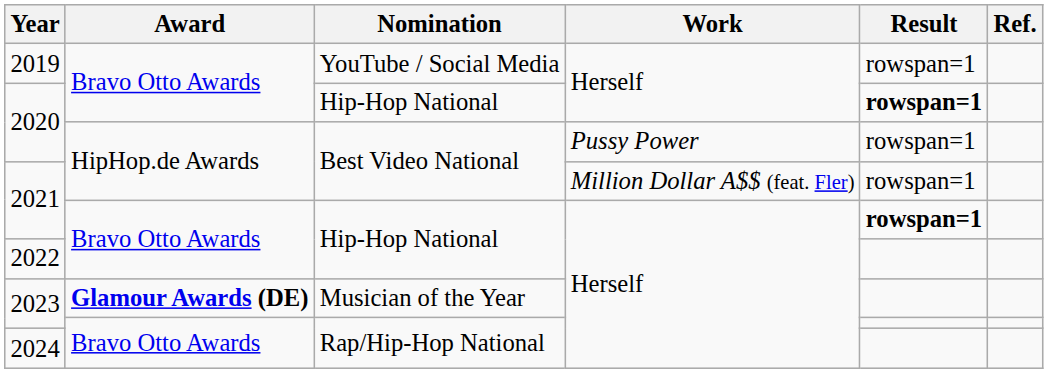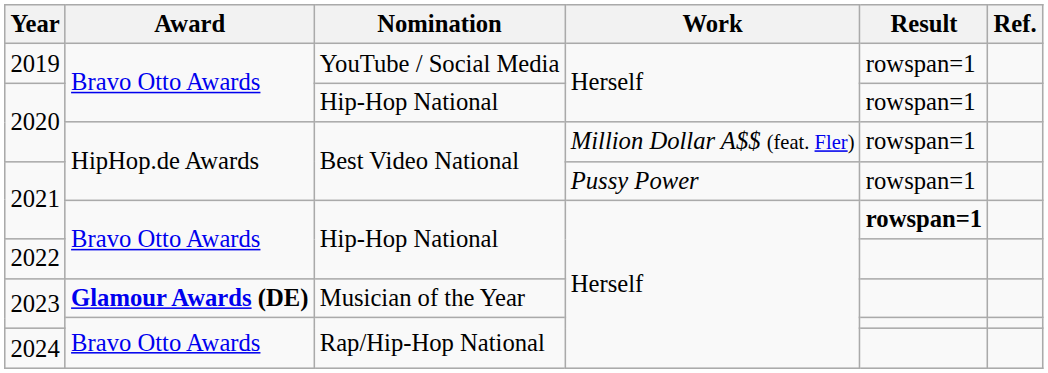(924, 102) bold -> (921, 102) normal
(635, 141) Pussy Power -> (713, 141) Million Dollar A$$ (feat. Fler)
(713, 180) Million Dollar A$$ (feat. Fler) -> (635, 180) Pussy Power
